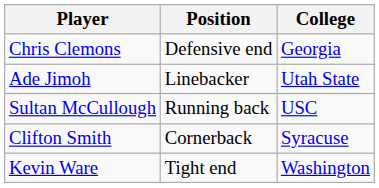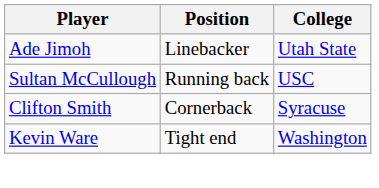- row: (65, 49)
